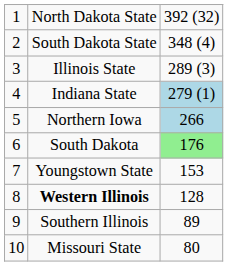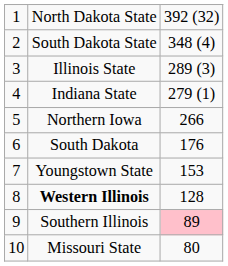(192, 94) lightblue background -> (192, 94) no background
(192, 119) lightblue background -> (192, 119) no background
(192, 145) lightgreen background -> (192, 145) no background
(192, 222) no background -> (192, 222) pink background
